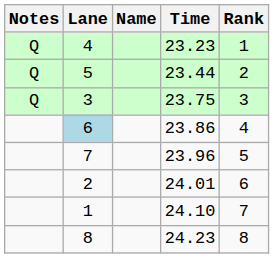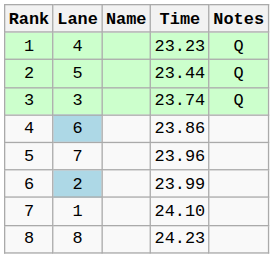columns swapped: (244, 18) <-> (34, 18)
(190, 101) 23.75 -> (180, 101) 23.74
(88, 184) no background -> (78, 184) lightblue background
(190, 184) 24.01 -> (180, 184) 23.99
